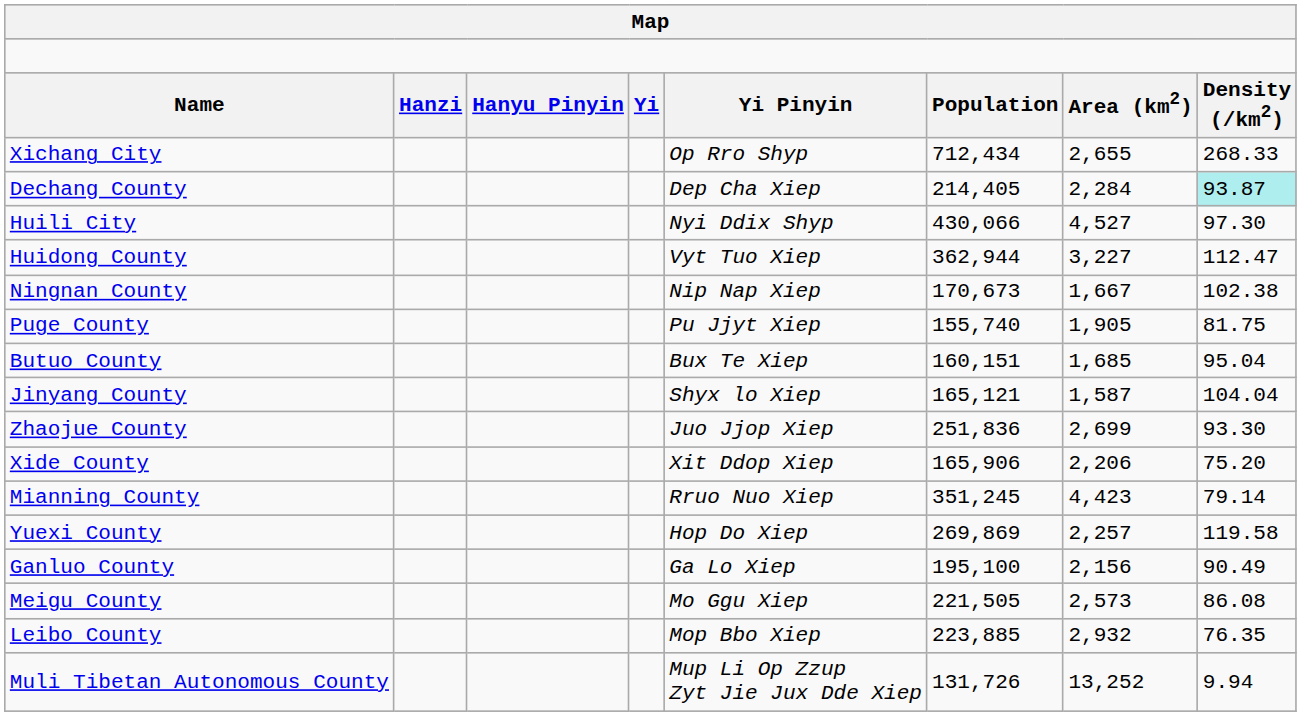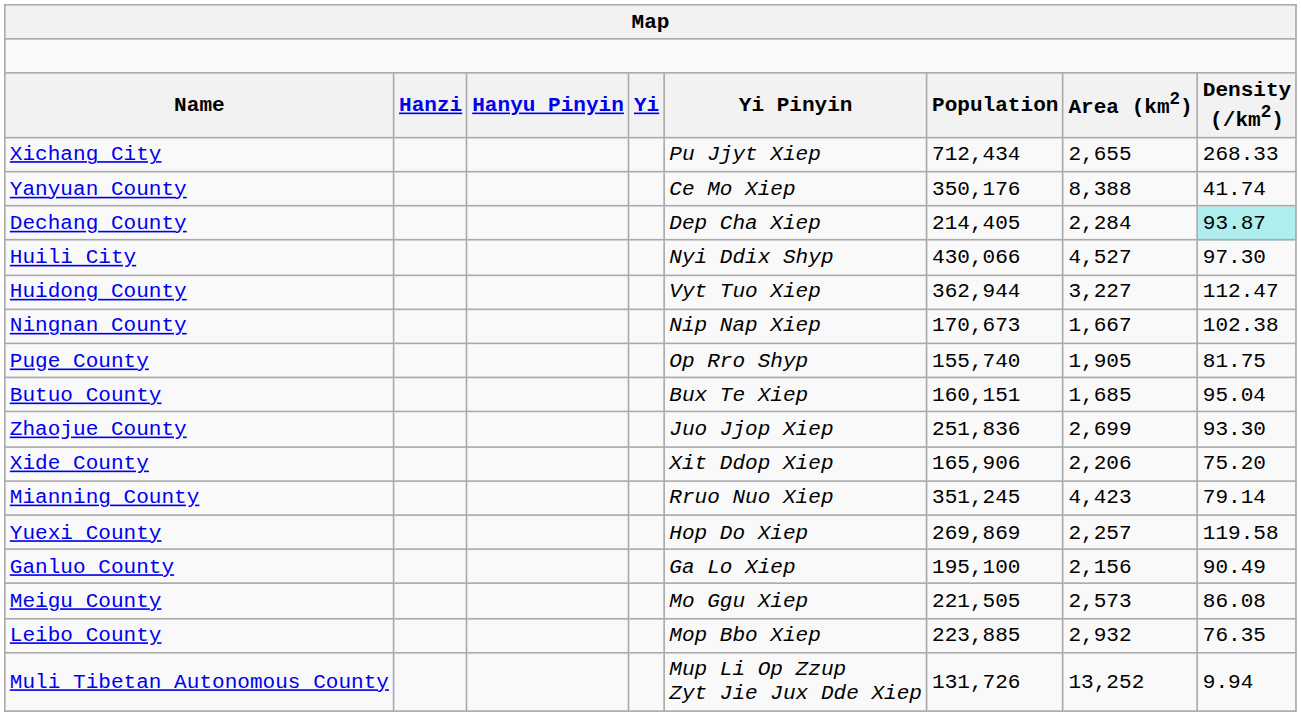(739, 155) Op Rro Shyp -> (745, 155) Pu Jjyt Xiep
+ row: (98, 189)
(745, 326) Pu Jjyt Xiep -> (739, 361) Op Rro Shyp
- row: (98, 395)
